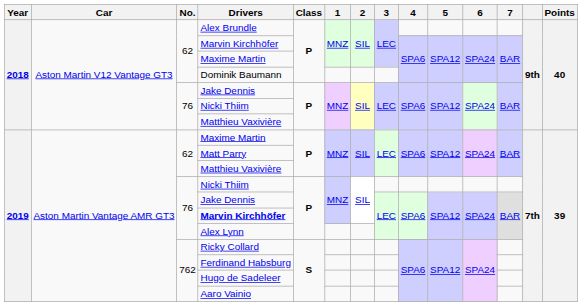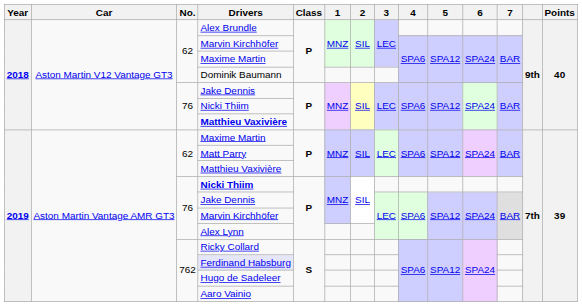(241, 121) normal -> (244, 121) bold
(225, 184) normal -> (227, 184) bold
(243, 215) bold -> (239, 215) normal
(246, 262) no background -> (246, 262) lavender background
